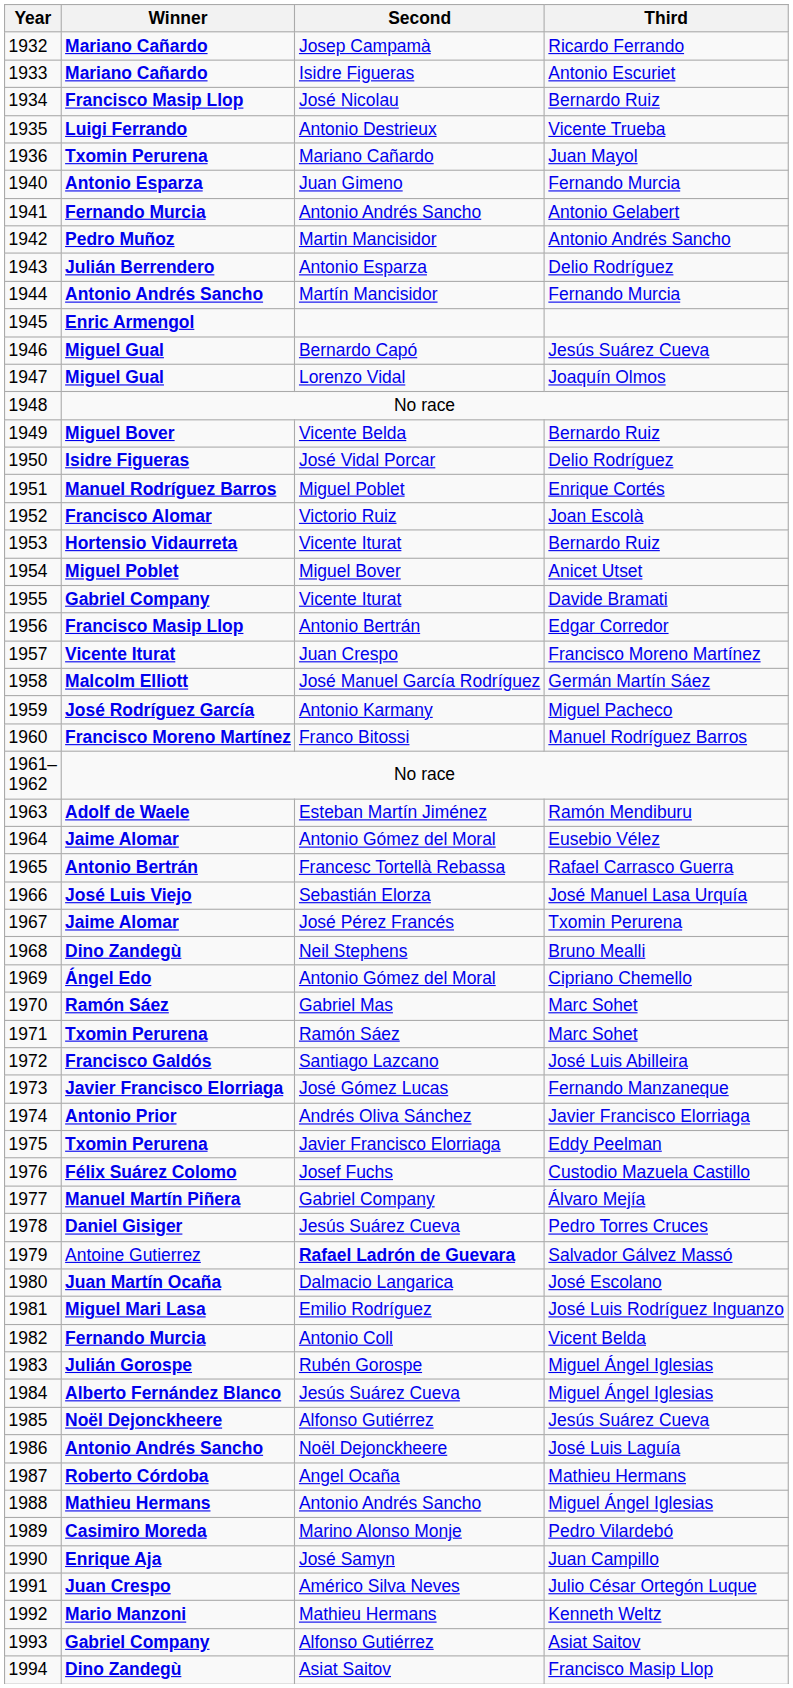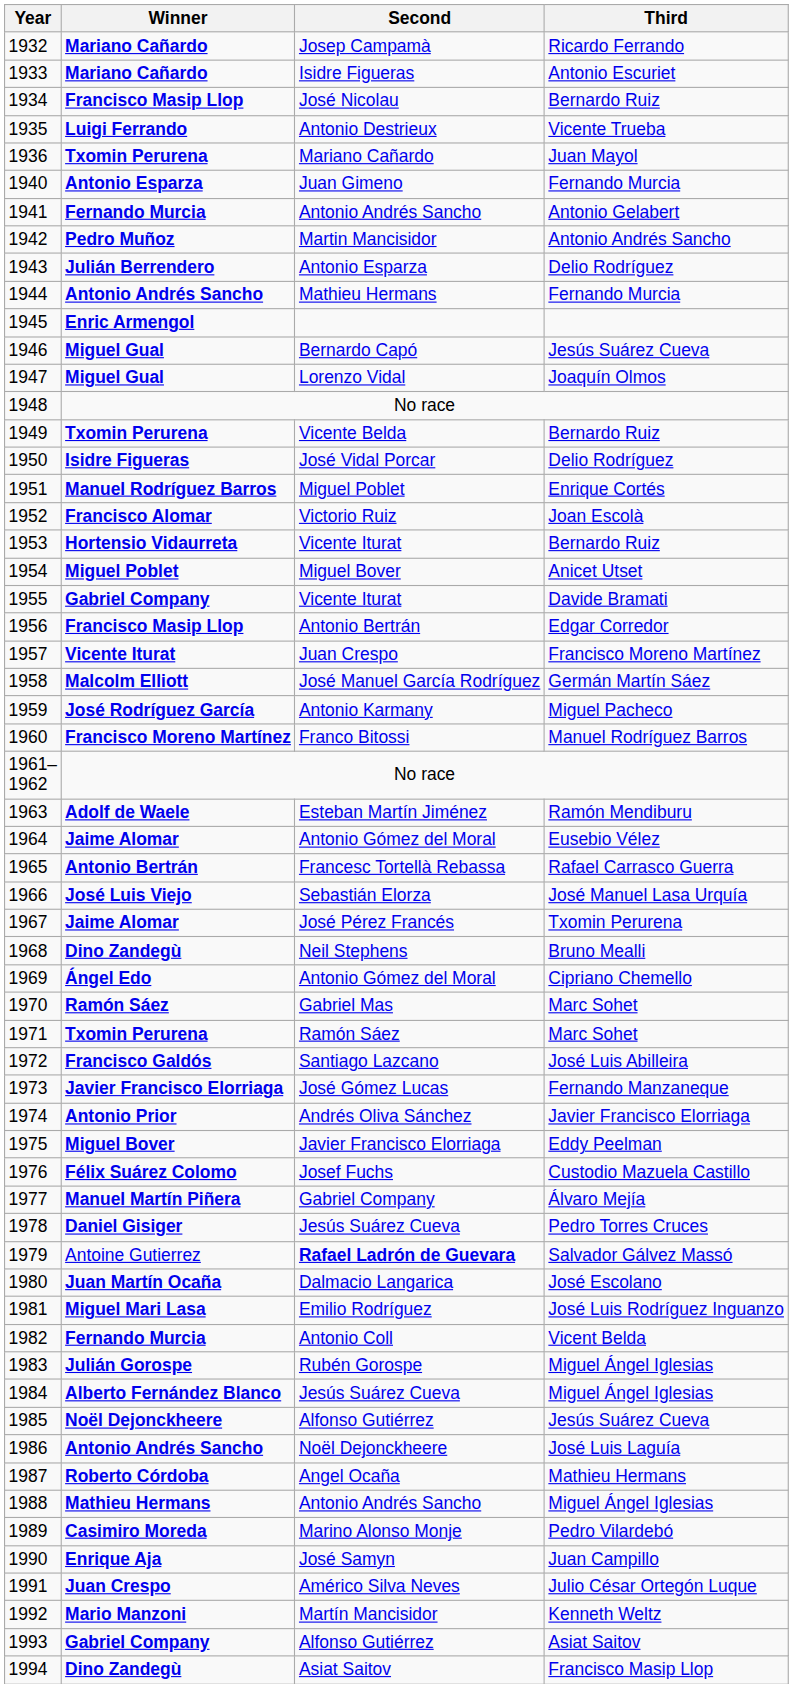(368, 294) Martín Mancisidor -> (368, 294) Mathieu Hermans
(120, 433) Miguel Bover -> (136, 433) Txomin Perurena
(136, 1144) Txomin Perurena -> (120, 1144) Miguel Bover
(368, 1614) Mathieu Hermans -> (368, 1614) Martín Mancisidor
